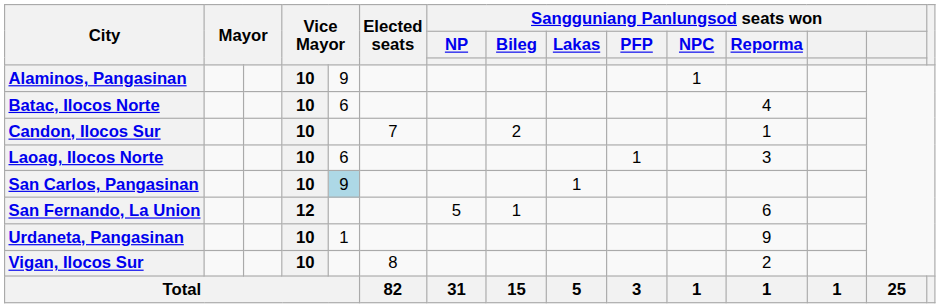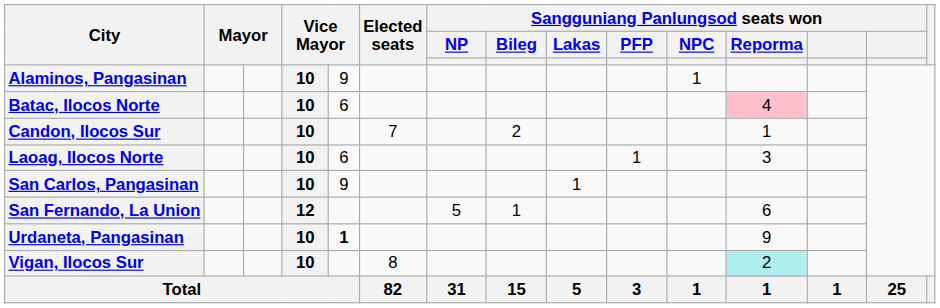(767, 105) no background -> (767, 105) pink background
(344, 184) lightblue background -> (344, 184) no background
(344, 237) normal -> (344, 237) bold
(767, 264) no background -> (767, 264) paleturquoise background
